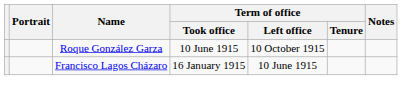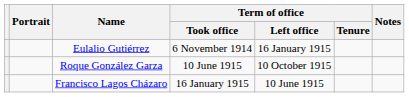+ row: (111, 48)
